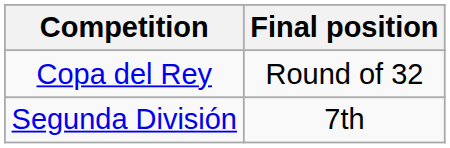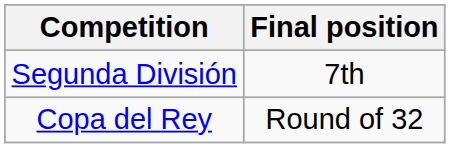rows swapped: (124, 119) <-> (124, 73)
